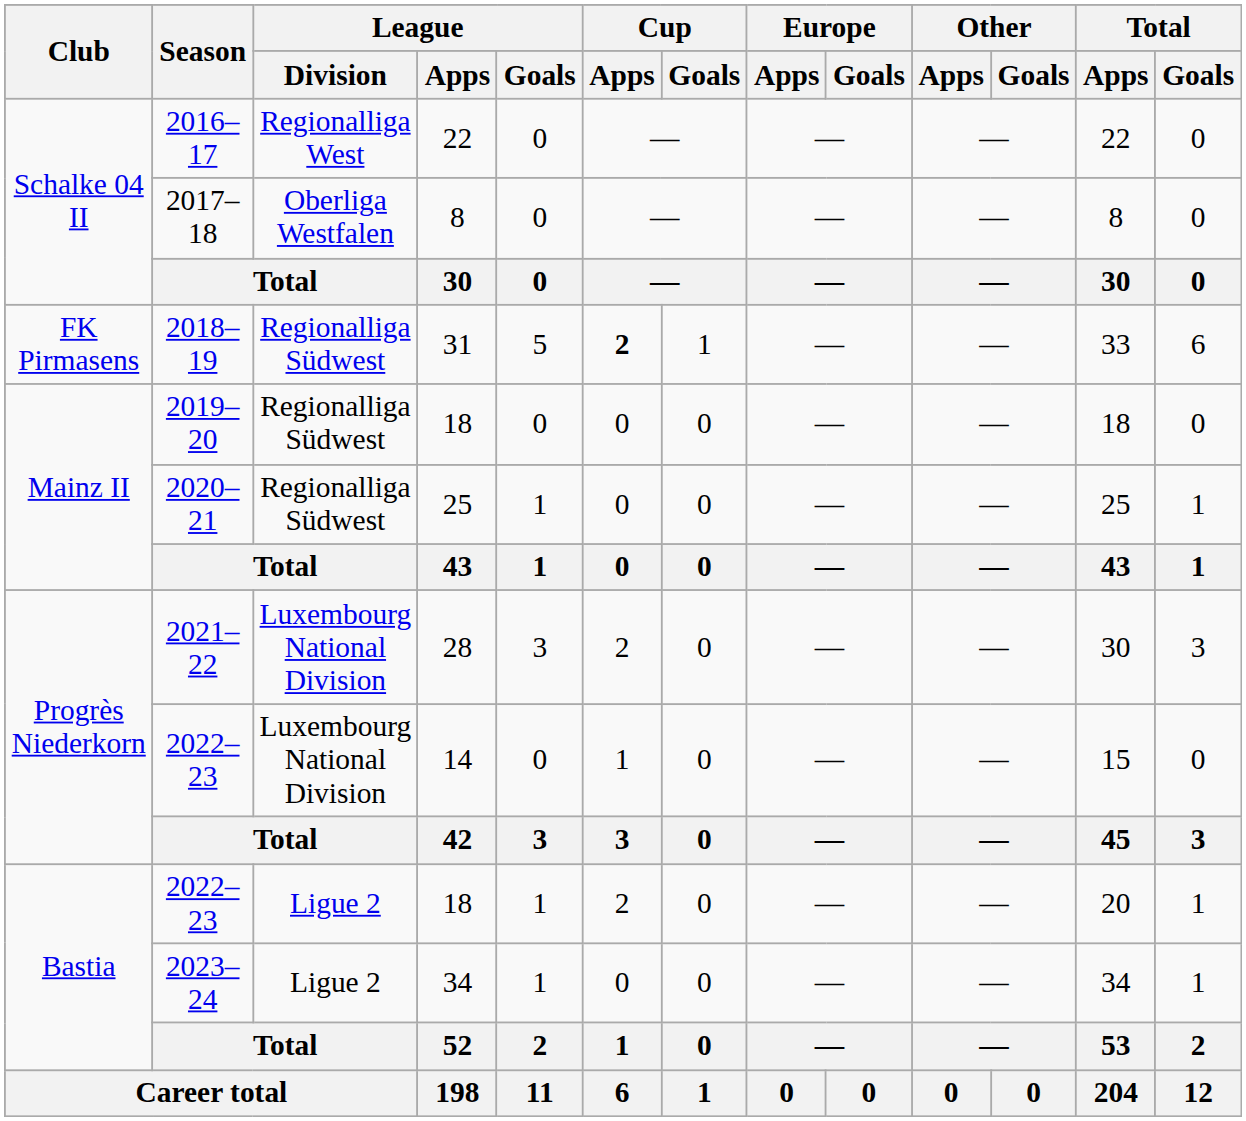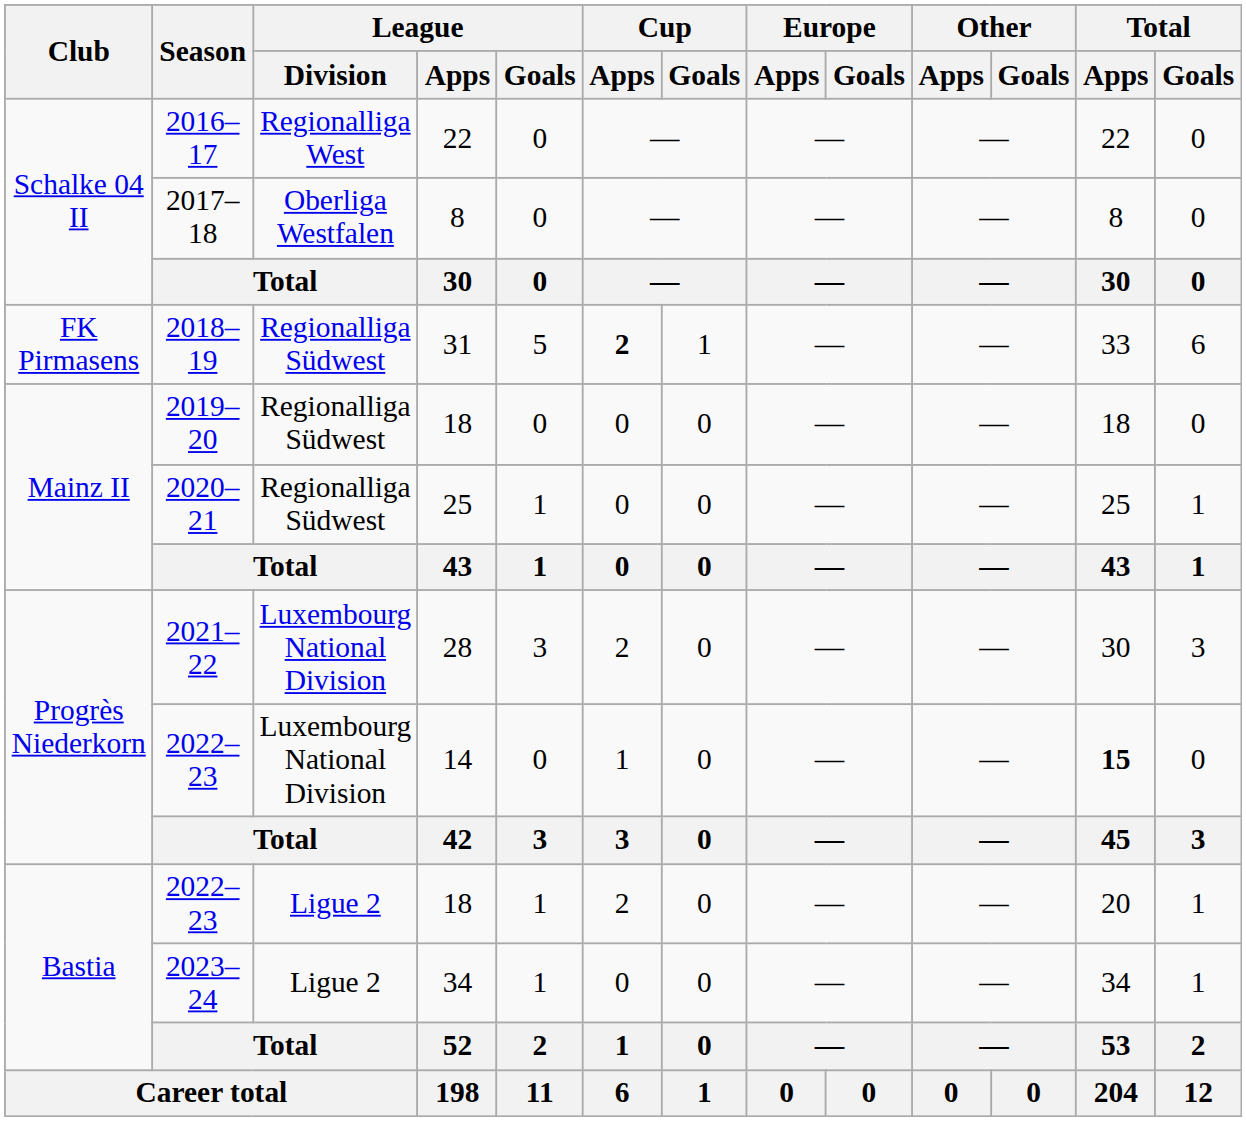(1116, 759) normal -> (1116, 759) bold
